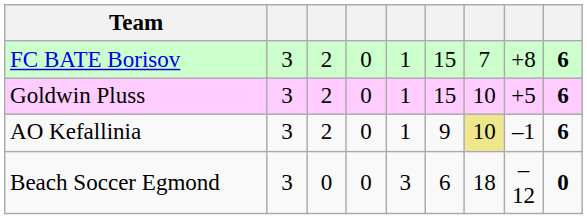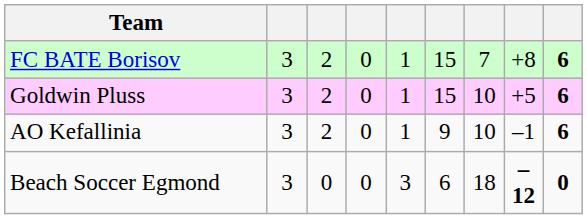(484, 132) khaki background -> (484, 132) no background
(524, 181) normal -> (524, 181) bold
